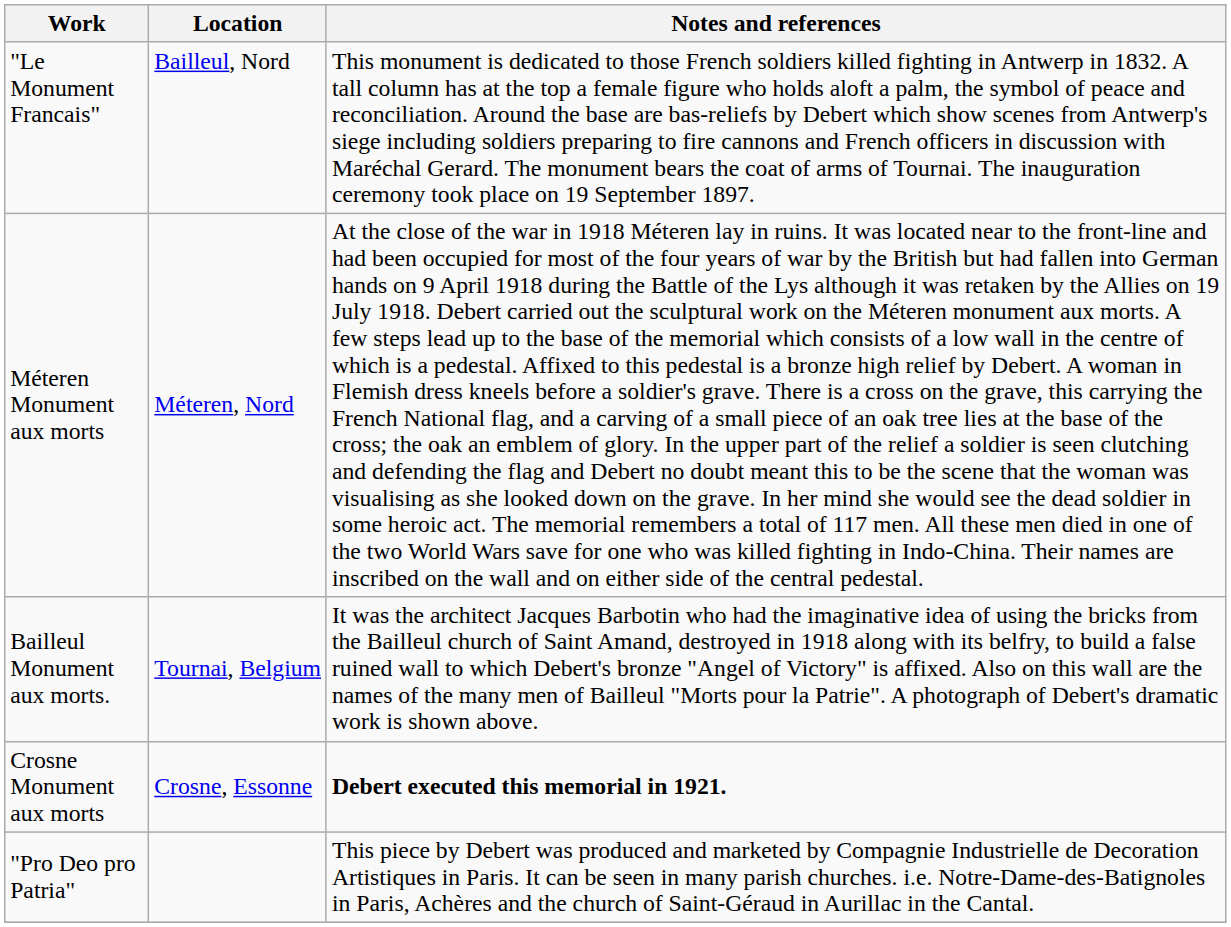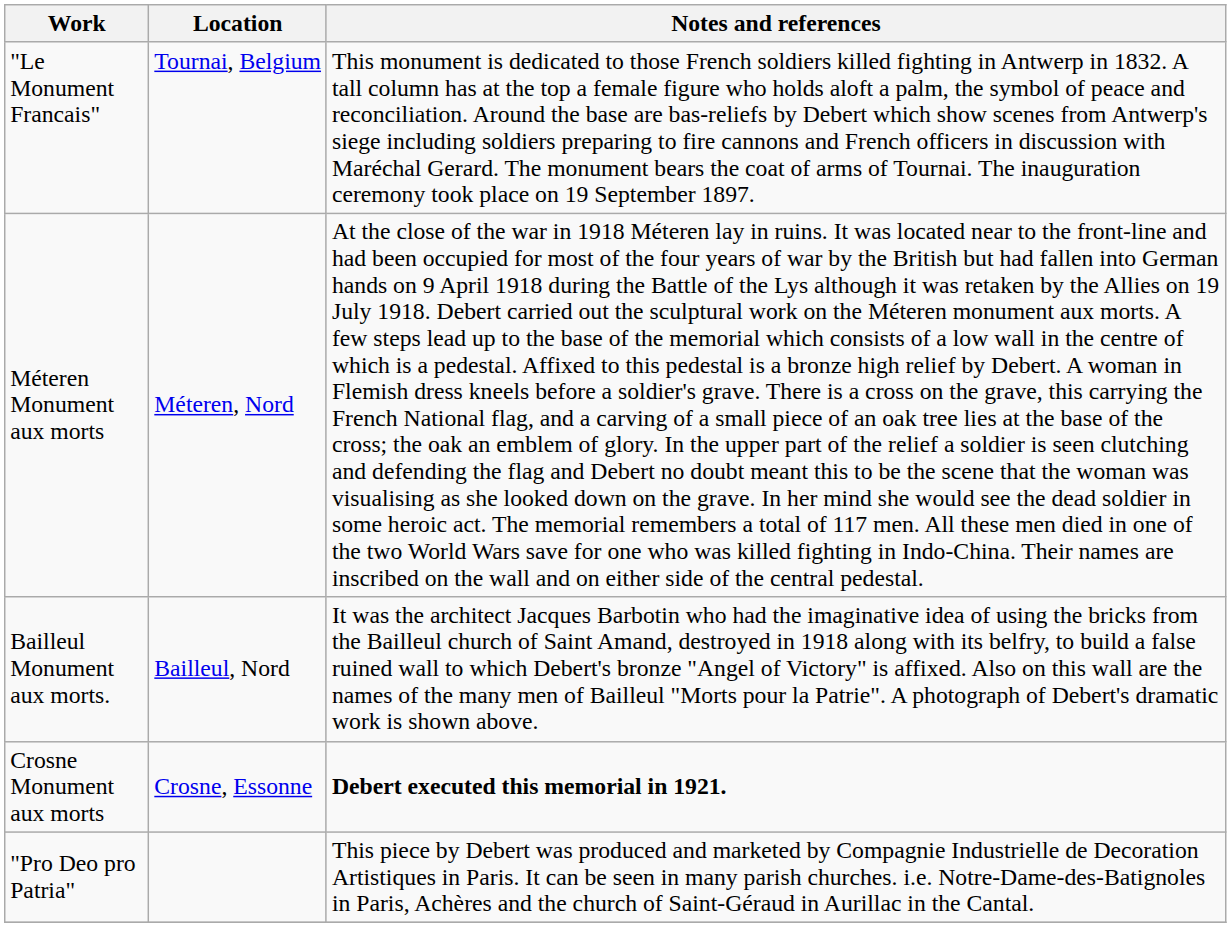(222, 60) Bailleul, Nord -> (238, 60) Tournai, Belgium
(238, 668) Tournai, Belgium -> (222, 668) Bailleul, Nord
